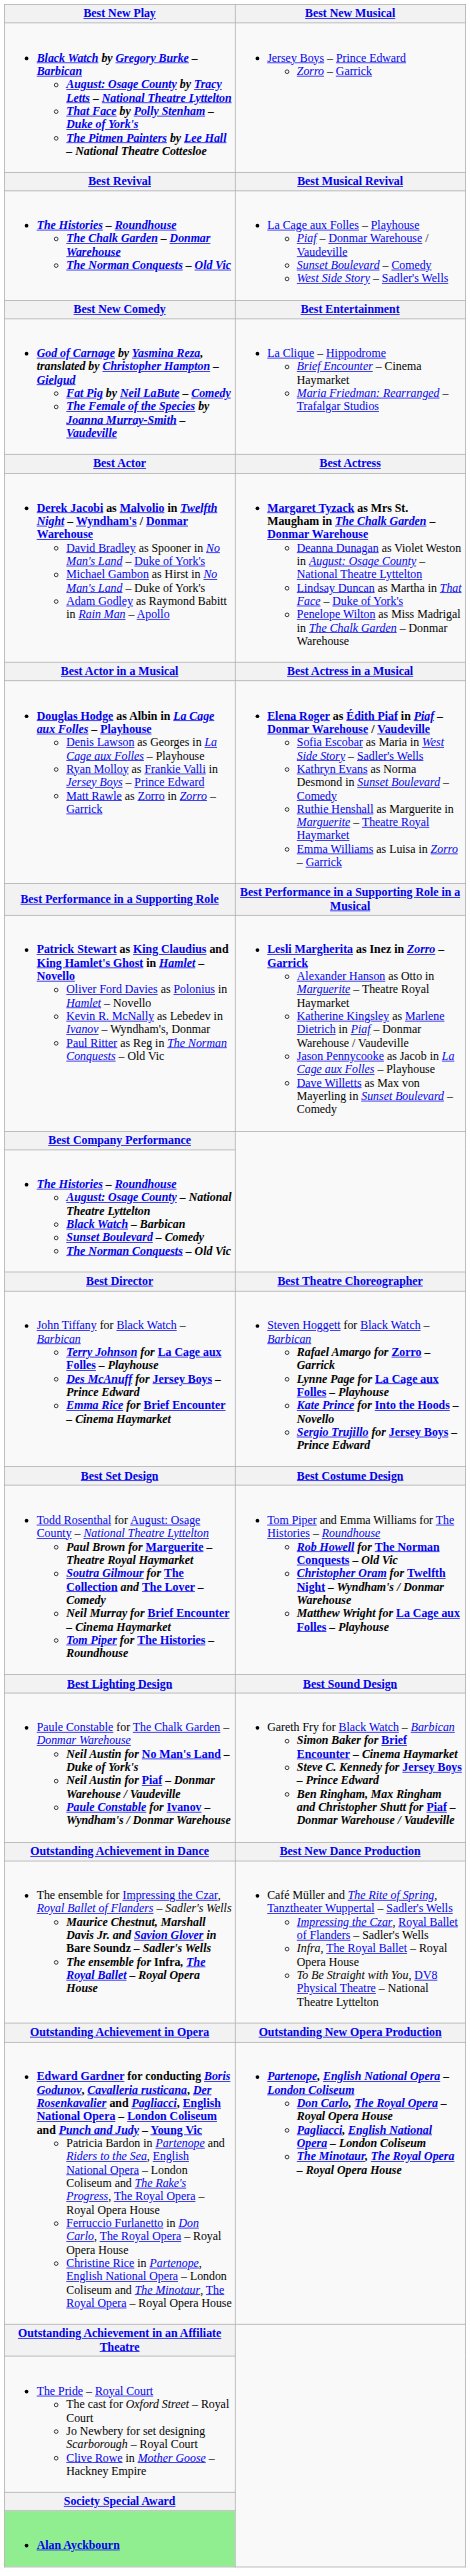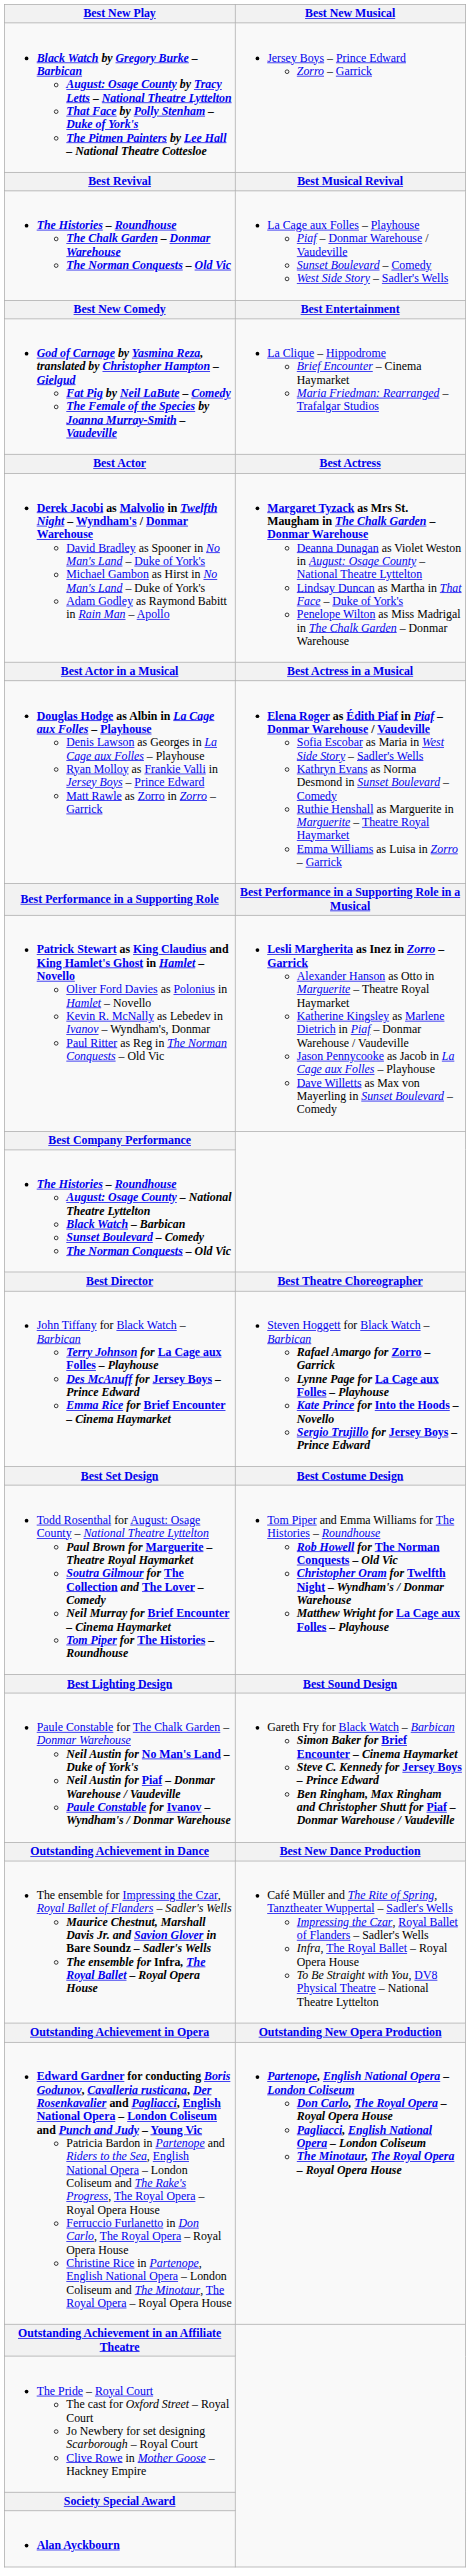(120, 2545) lightgreen background -> (120, 2545) no background
